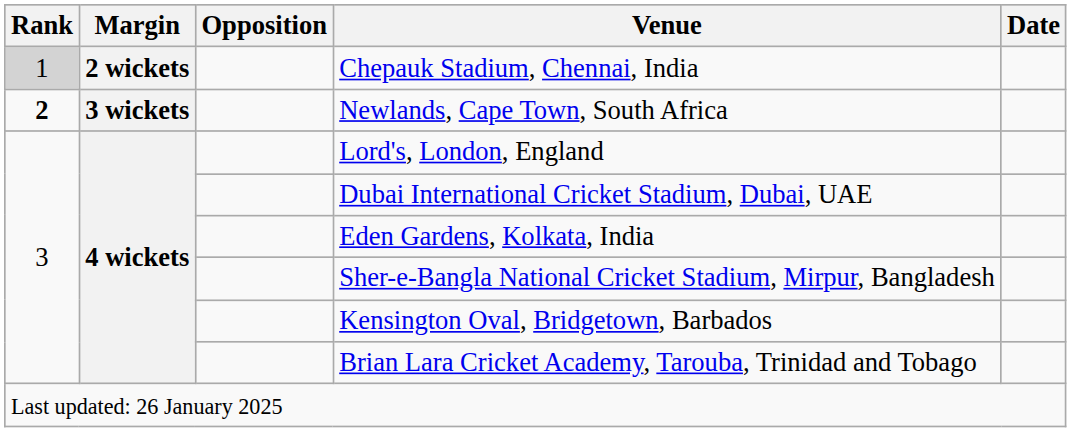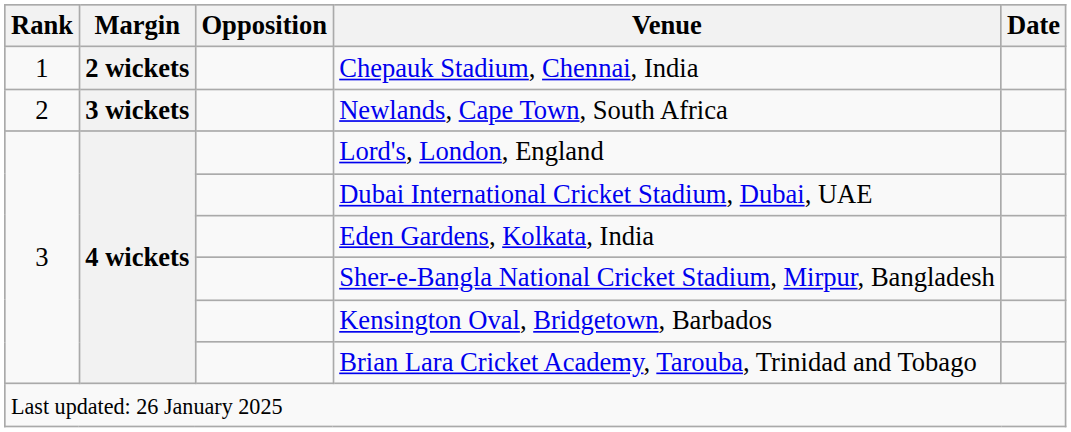(42, 67) lightgrey background -> (42, 67) no background
(42, 109) bold -> (42, 109) normal
